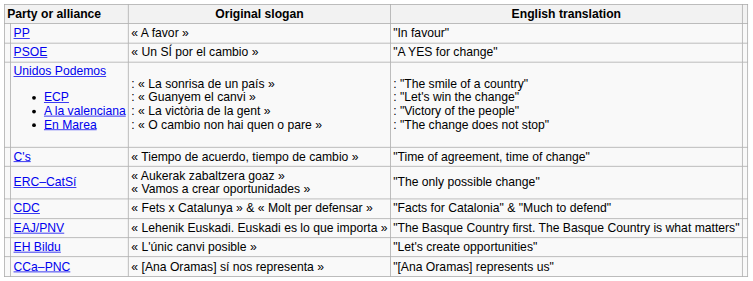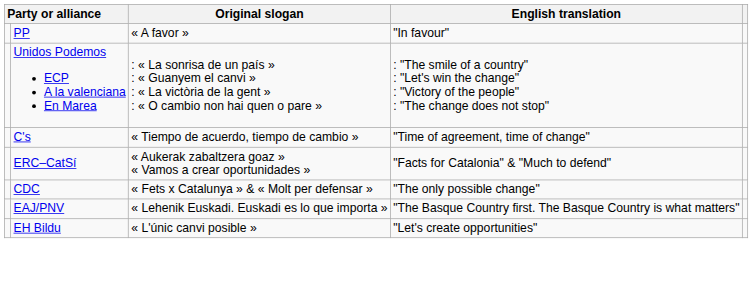- row: (30, 52)
(466, 182) "The only possible change" -> (502, 163) "Facts for Catalonia" & "Much to defend"
(502, 208) "Facts for Catalonia" & "Much to defend" -> (466, 189) "The only possible change"
- row: (42, 266)
